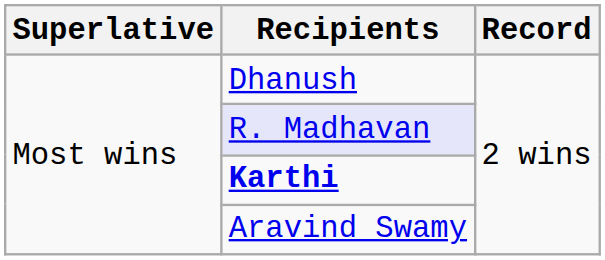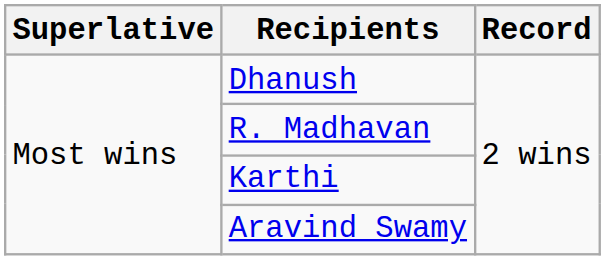(330, 130) lavender background -> (330, 130) no background
(284, 179) bold -> (284, 179) normal
